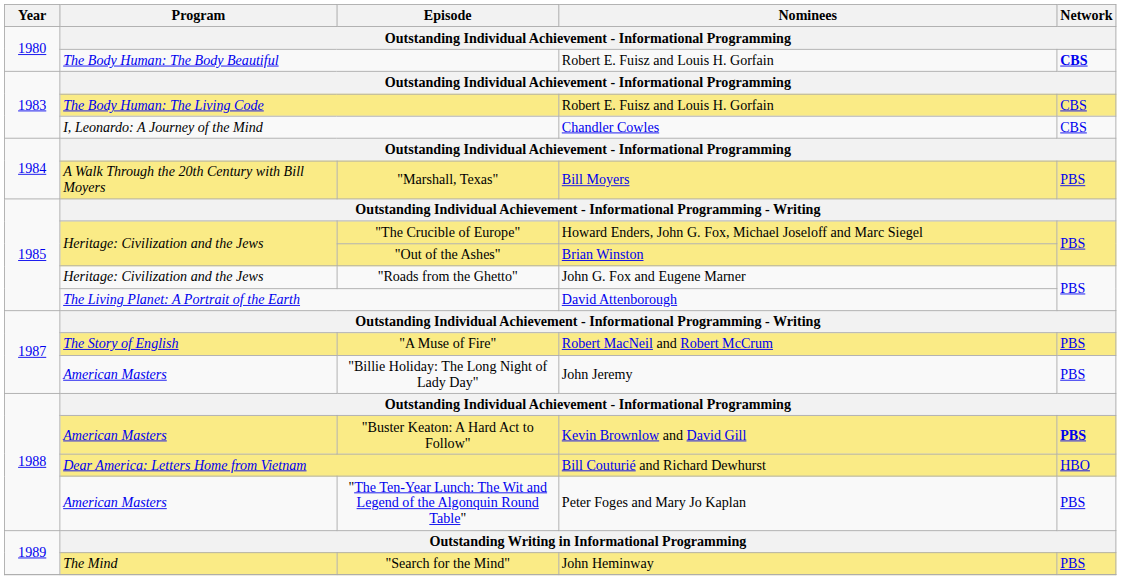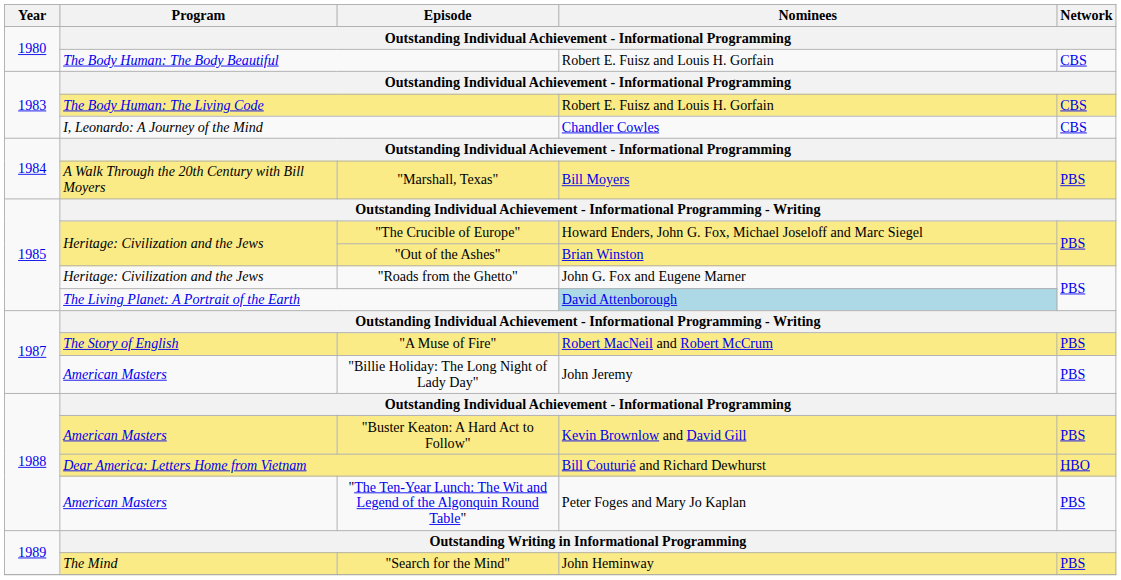(1074, 60) bold -> (1074, 60) normal
(619, 299) no background -> (619, 299) lightblue background
(1073, 434) bold -> (1073, 434) normal
